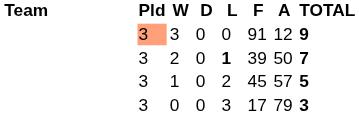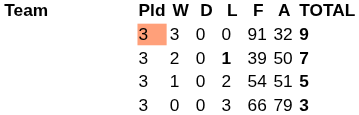(283, 34) 12 -> (283, 34) 32
(257, 81) 45 -> (257, 81) 54
(283, 81) 57 -> (283, 81) 51
(257, 105) 17 -> (257, 105) 66
